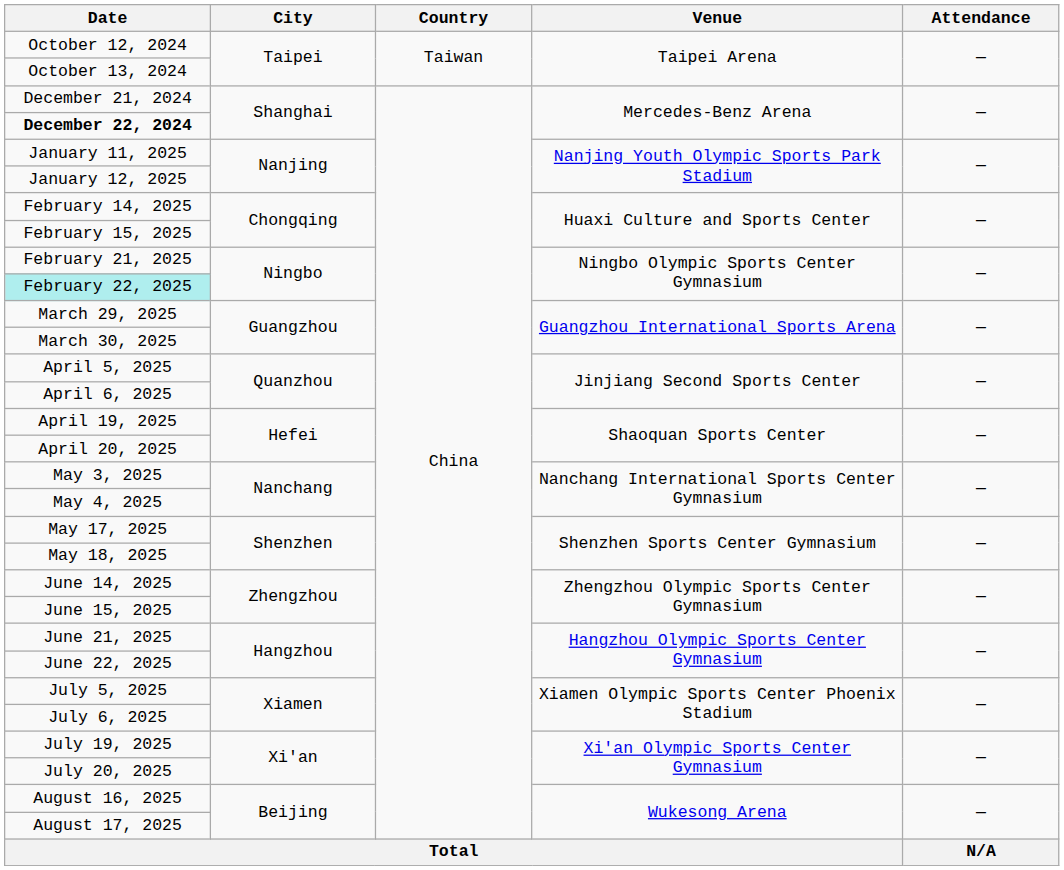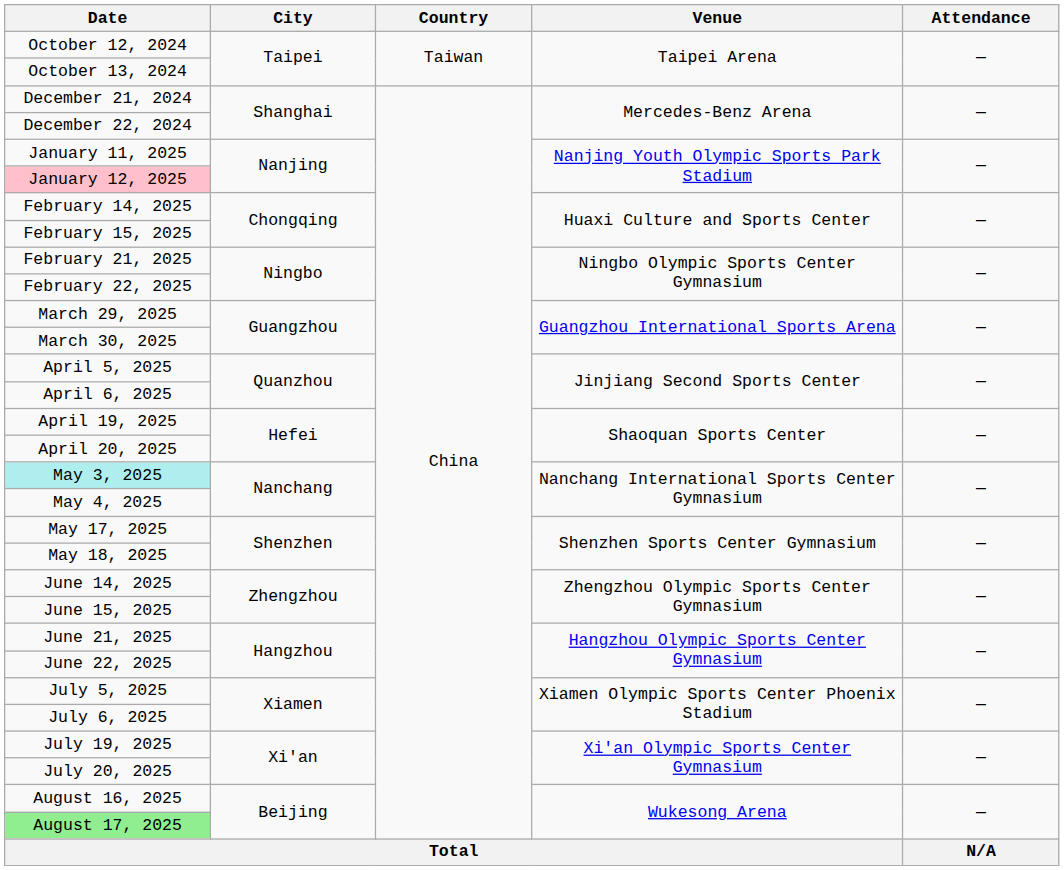(108, 126) bold -> (108, 126) normal
(108, 180) no background -> (108, 180) pink background
(108, 287) paleturquoise background -> (108, 287) no background
(108, 476) no background -> (108, 476) paleturquoise background
(108, 825) no background -> (108, 825) lightgreen background
